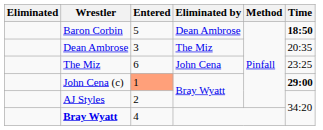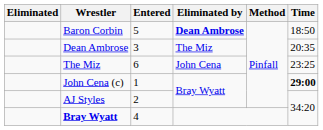(208, 30) normal -> (210, 30) bold
(300, 30) bold -> (303, 30) normal
(136, 82) lightsalmon background -> (136, 82) no background
